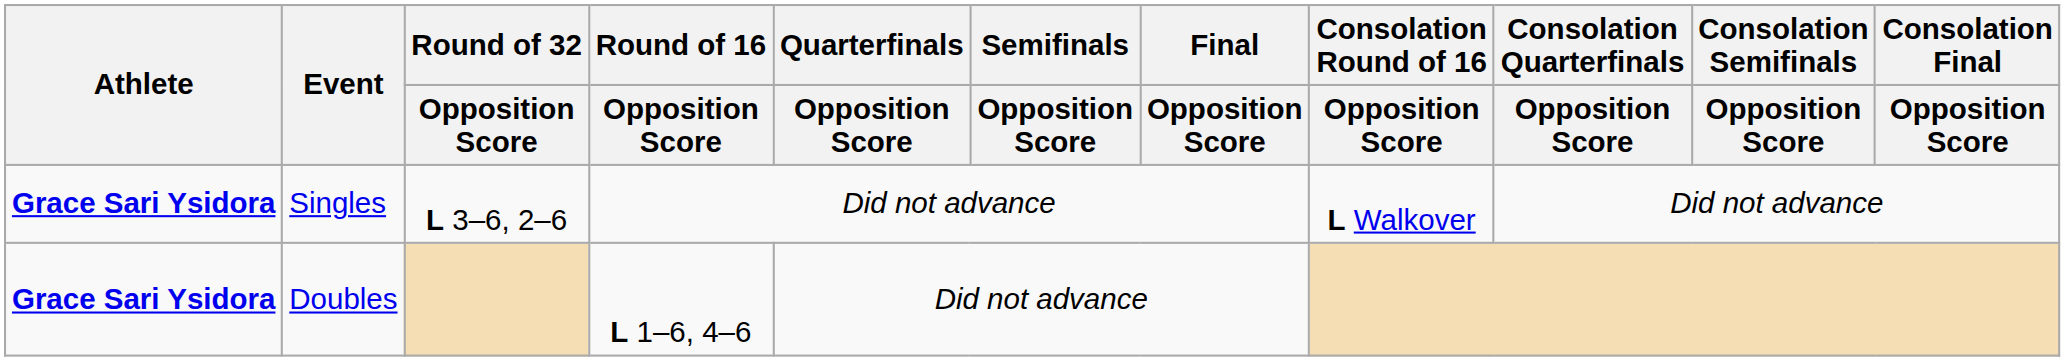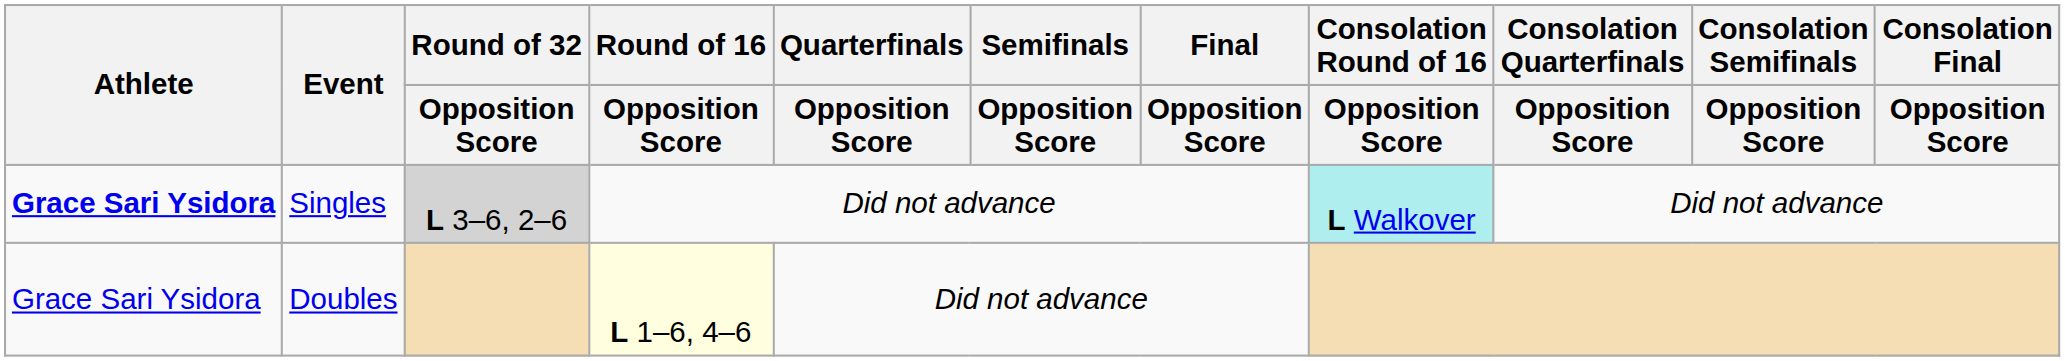(497, 220) no background -> (497, 220) lightgrey background
(1402, 220) no background -> (1402, 220) paleturquoise background
(144, 300) bold -> (136, 300) normal
(681, 333) no background -> (681, 333) lightyellow background
